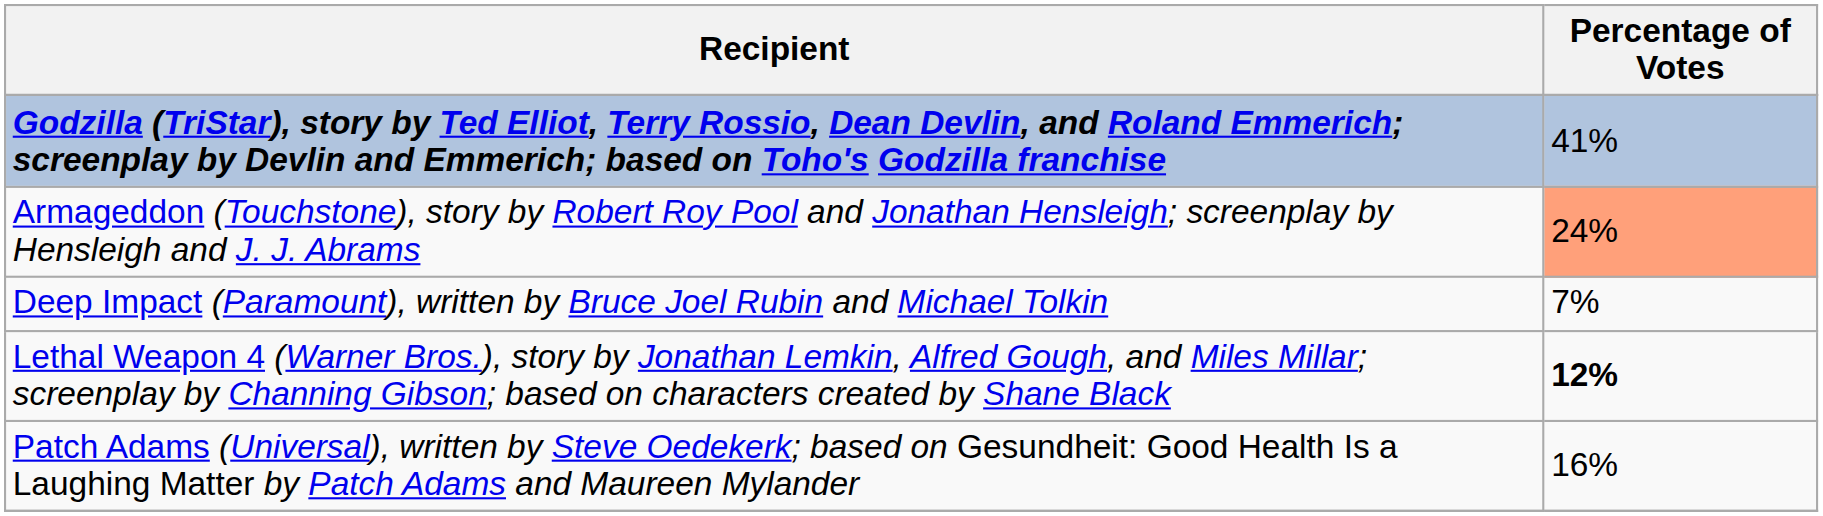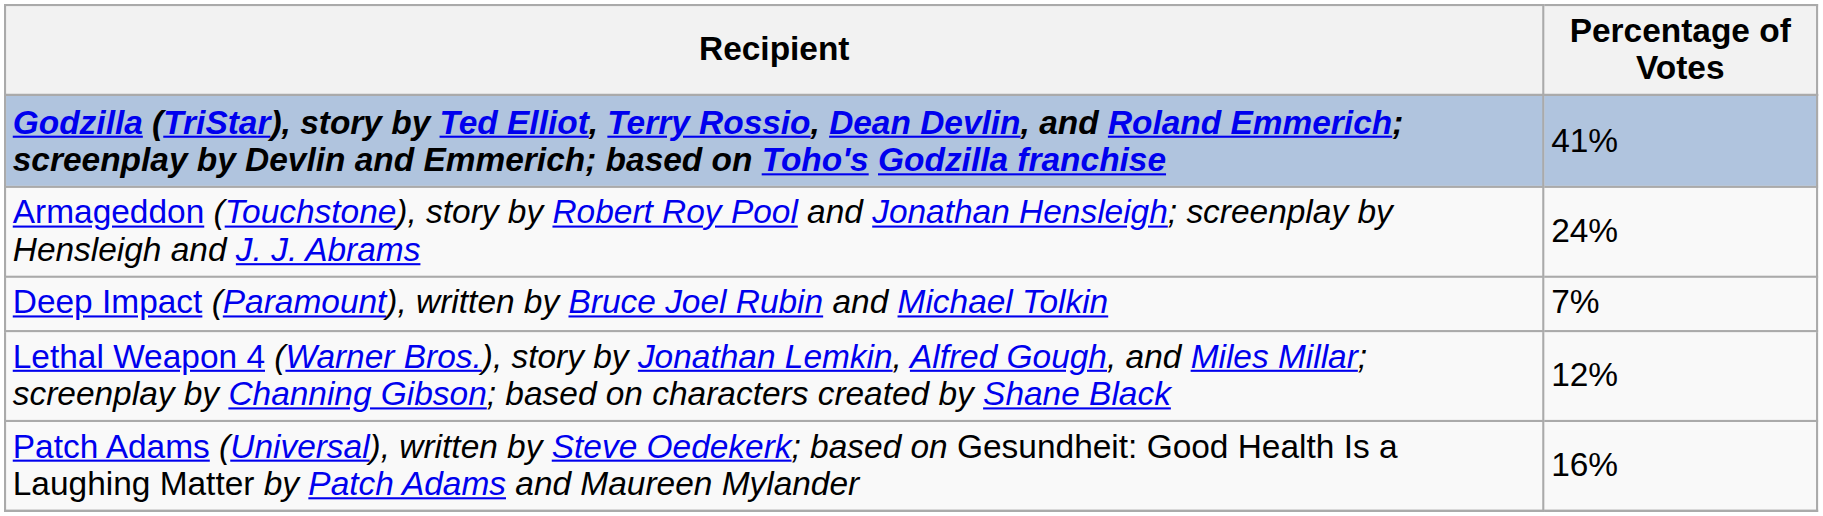(1585, 231) lightsalmon background -> (1585, 231) no background
(1585, 374) bold -> (1585, 374) normal
